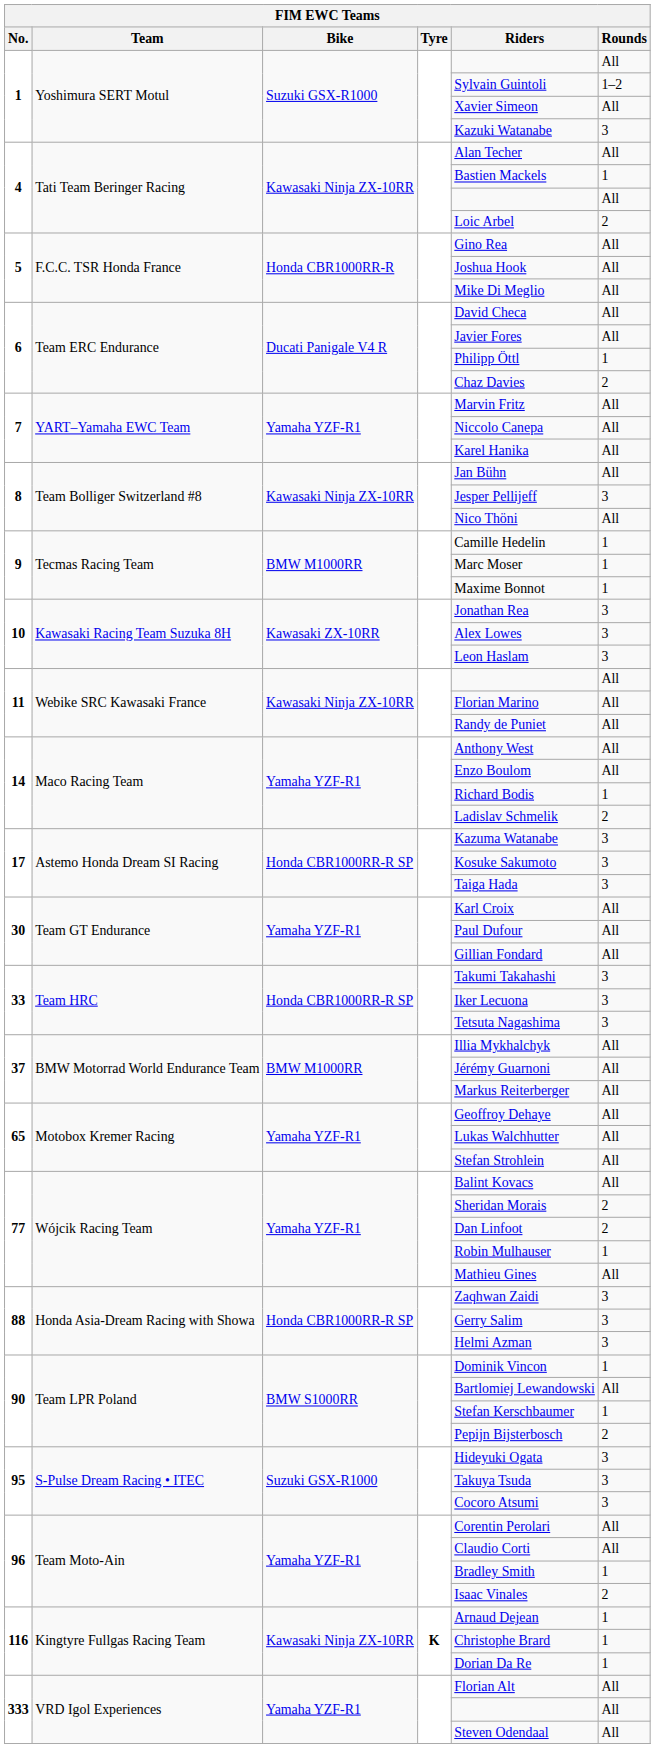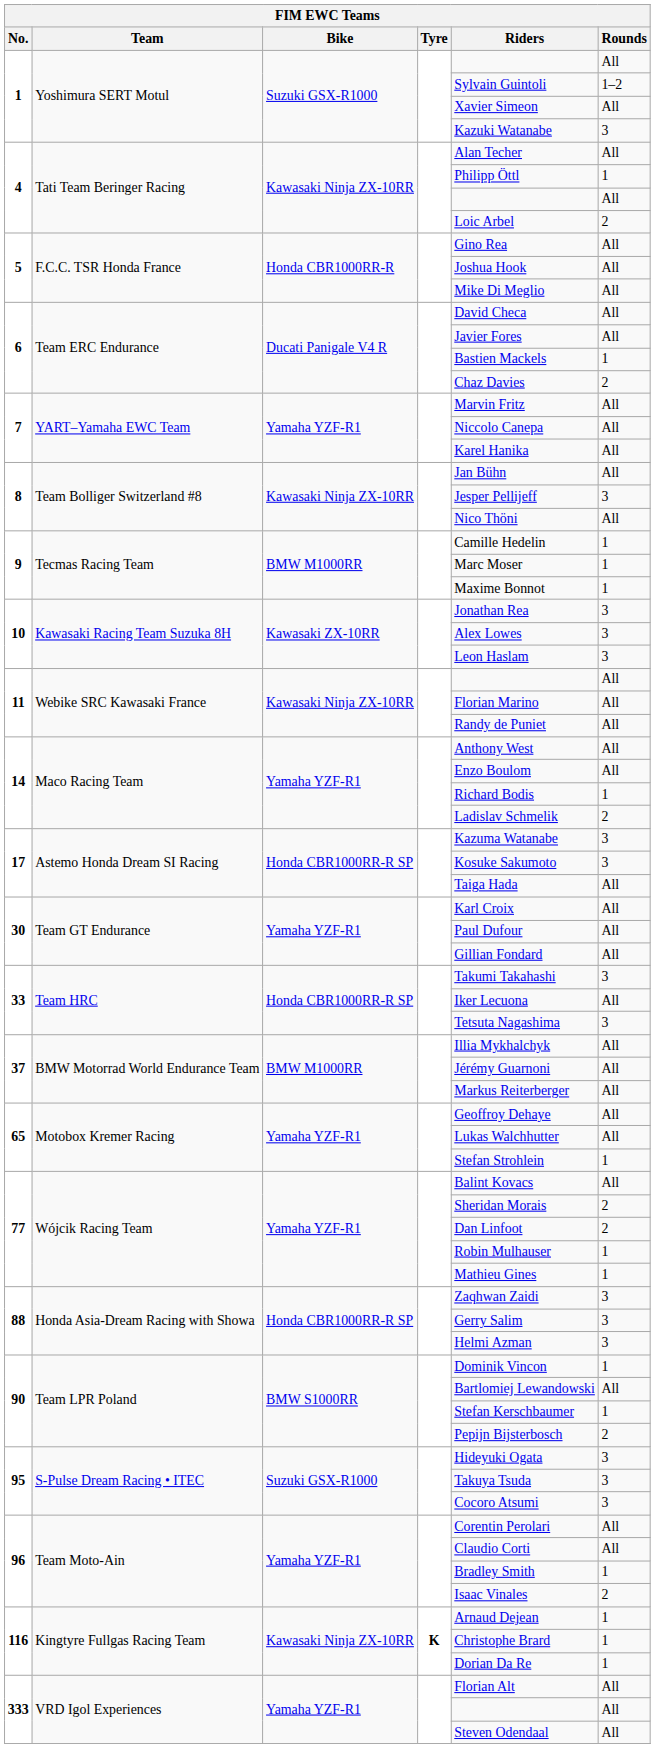(500, 175) Bastien Mackels -> (487, 175) Philipp Öttl
(487, 358) Philipp Öttl -> (500, 358) Bastien Mackels
(605, 885) 3 -> (610, 885) All
(605, 999) 3 -> (610, 999) All
(610, 1159) All -> (605, 1159) 1
(610, 1274) All -> (605, 1274) 1
